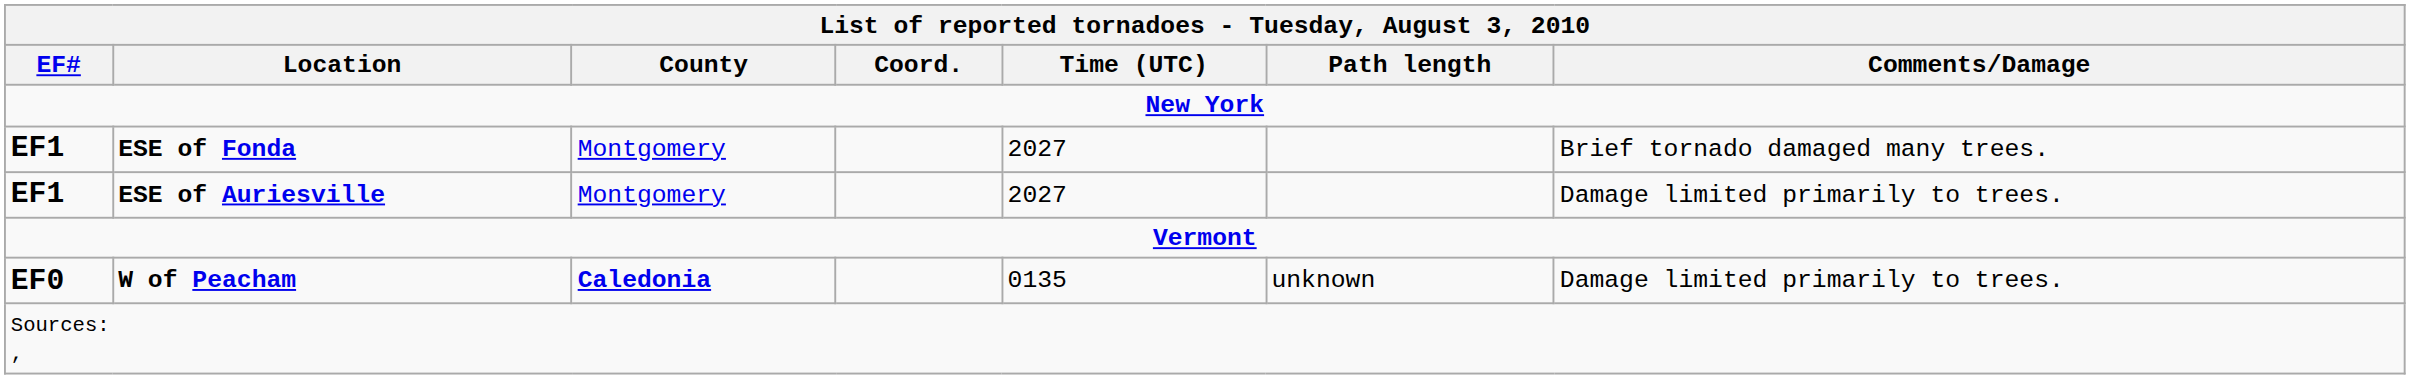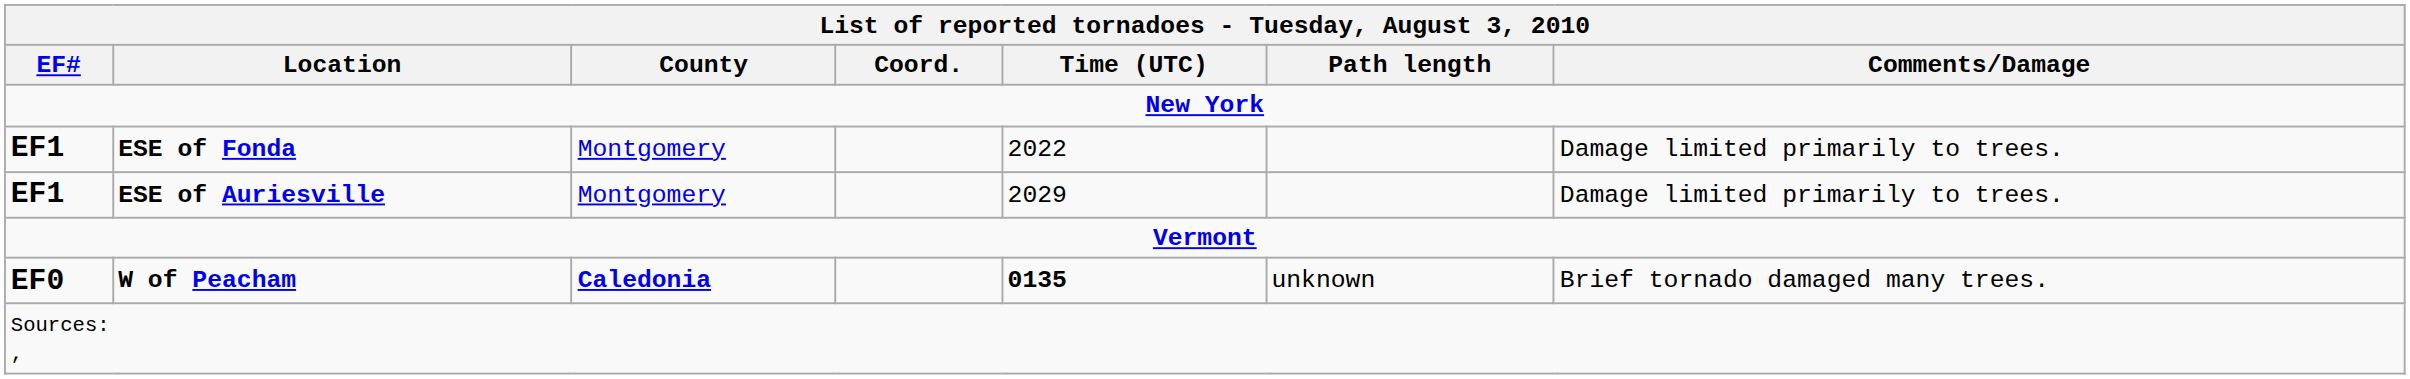(1037, 149) 2027 -> (1037, 149) 2022
(1804, 149) Brief tornado damaged many trees. -> (1812, 149) Damage limited primarily to trees.
(1037, 195) 2027 -> (1037, 195) 2029
(1037, 281) normal -> (1037, 281) bold
(1812, 281) Damage limited primarily to trees. -> (1804, 281) Brief tornado damaged many trees.
